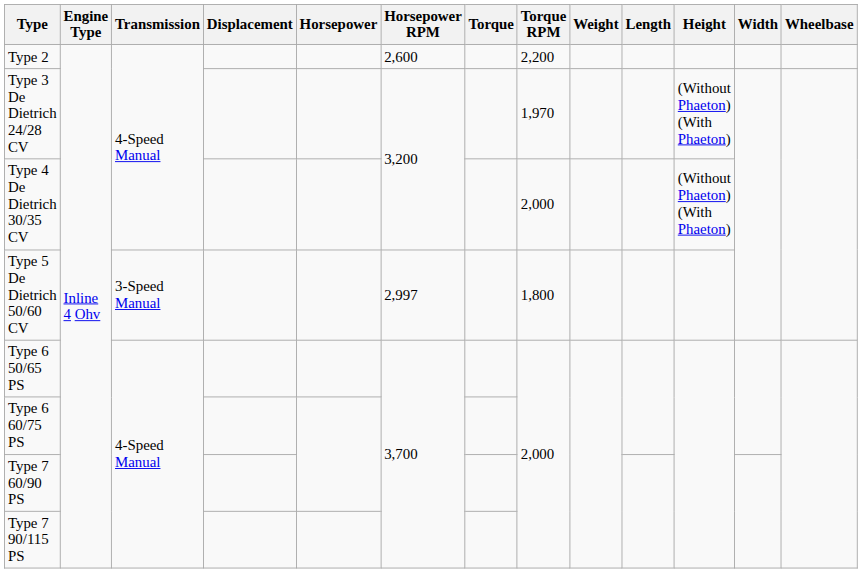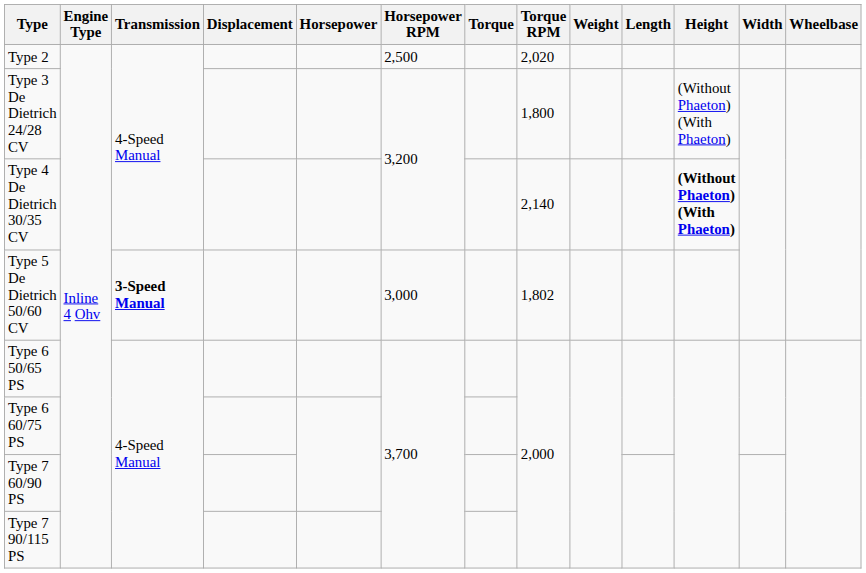(401, 56) 2,600 -> (401, 56) 2,500
(538, 56) 2,200 -> (538, 56) 2,020
(538, 113) 1,970 -> (538, 113) 1,800
(538, 204) 2,000 -> (538, 204) 2,140
(704, 204) normal -> (707, 204) bold
(139, 294) normal -> (140, 294) bold
(401, 294) 2,997 -> (401, 294) 3,000
(538, 294) 1,800 -> (538, 294) 1,802
